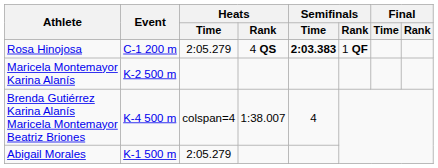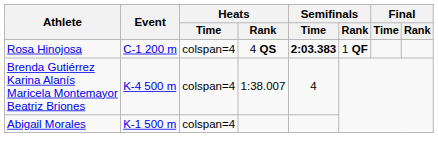(209, 49) 2:05.279 -> (209, 49) colspan=4
- row: (62, 74)
(209, 155) 2:05.279 -> (209, 124) colspan=4
